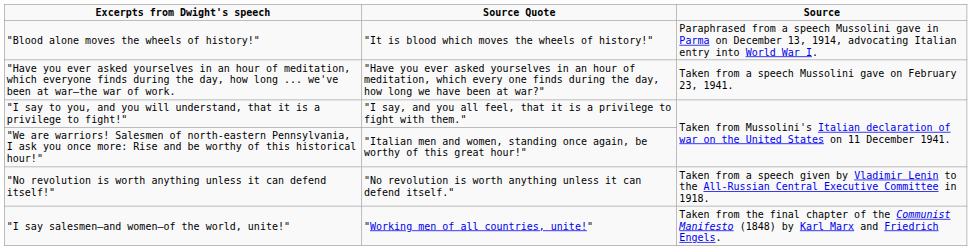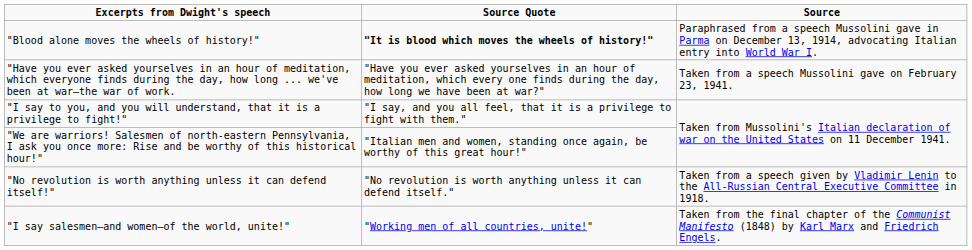(509, 40) normal -> (509, 40) bold
